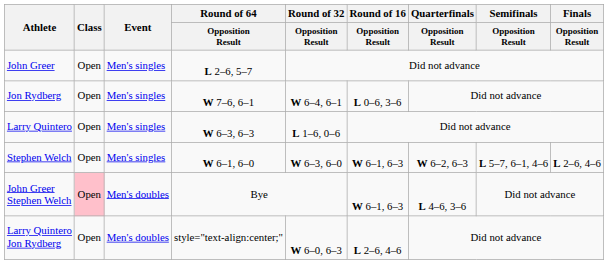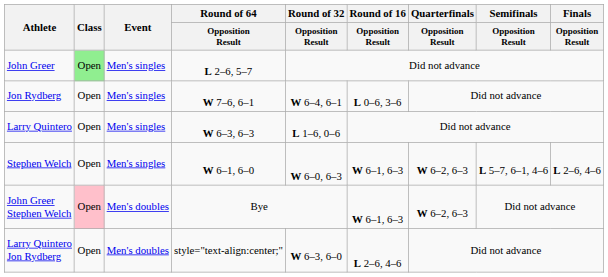(89, 66) no background -> (89, 66) lightgreen background
(316, 164) W 6–3, 6–0 -> (316, 176) W 6–0, 6–3
(442, 207) L 4–6, 3–6 -> (442, 213) W 6–2, 6–3
(316, 250) W 6–0, 6–3 -> (316, 257) W 6–3, 6–0
